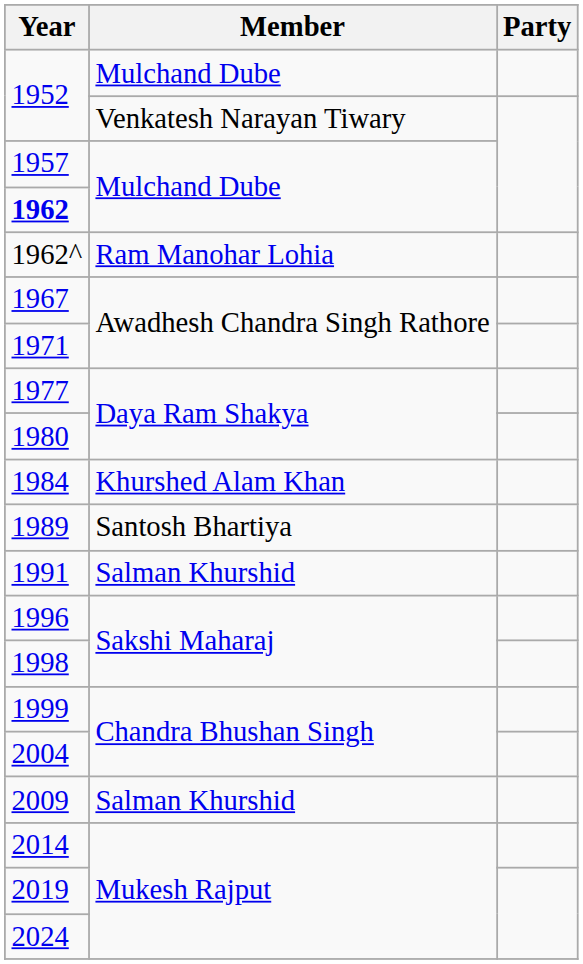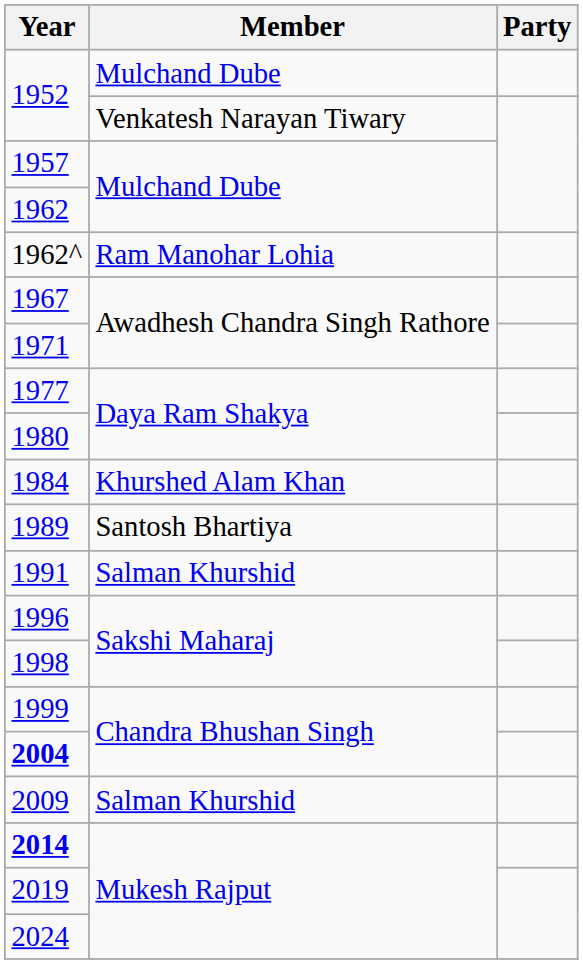(40, 208) bold -> (40, 208) normal
(40, 753) normal -> (40, 753) bold
(40, 844) normal -> (40, 844) bold
